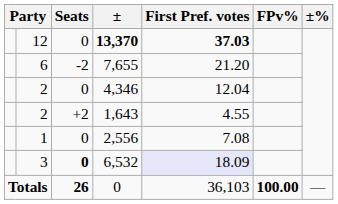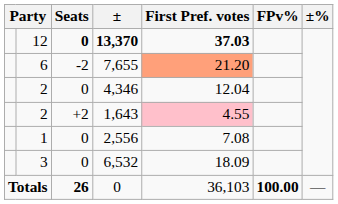(85, 41) normal -> (85, 41) bold
(232, 65) no background -> (232, 65) lightsalmon background
(236, 114) no background -> (236, 114) pink background
(85, 162) bold -> (85, 162) normal
(232, 162) lavender background -> (232, 162) no background
